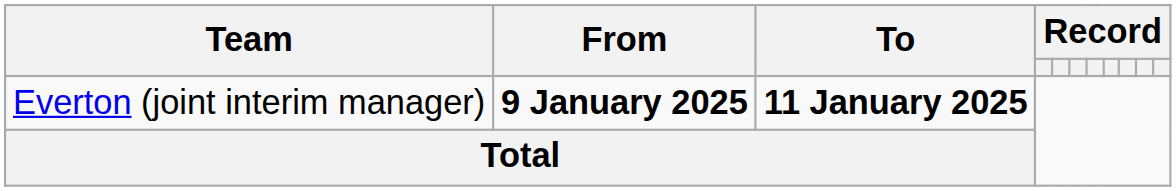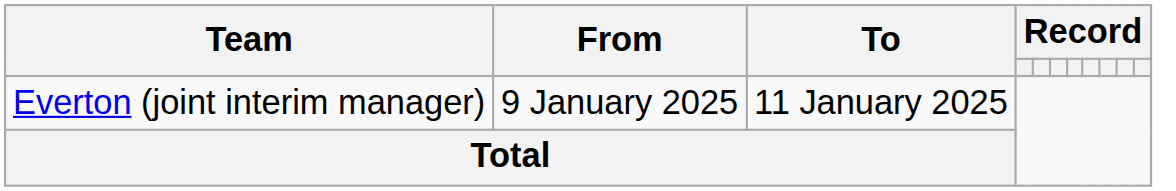(624, 102) bold -> (620, 102) normal
(896, 102) bold -> (881, 102) normal
